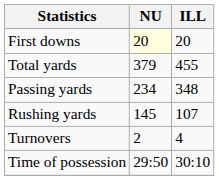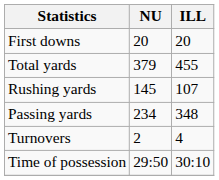(141, 41) lightyellow background -> (141, 41) no background
rows swapped: (52, 114) <-> (50, 89)
